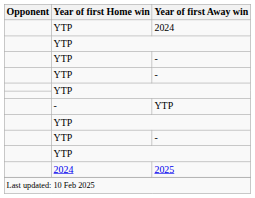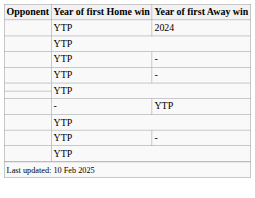- row: (64, 169)
